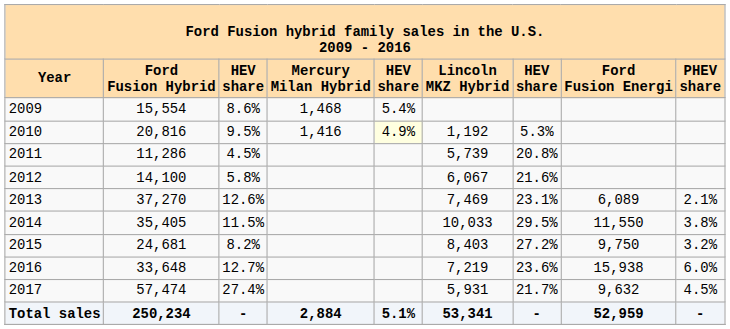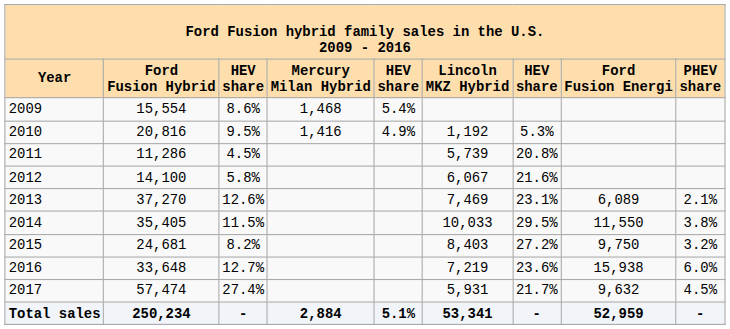(398, 132) lightyellow background -> (398, 132) no background
